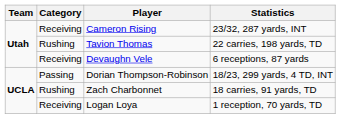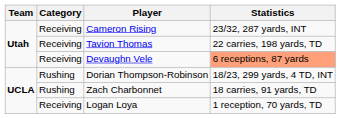(57, 43) Rushing -> (60, 43) Receiving
(261, 59) no background -> (261, 59) lightsalmon background
(56, 74) Passing -> (57, 74) Rushing
